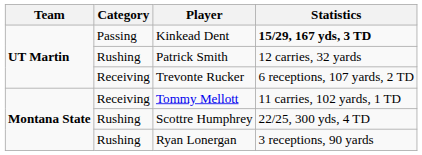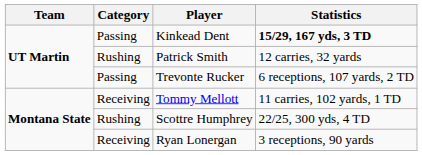(123, 77) Receiving -> (117, 77) Passing
(119, 139) Rushing -> (123, 139) Receiving
